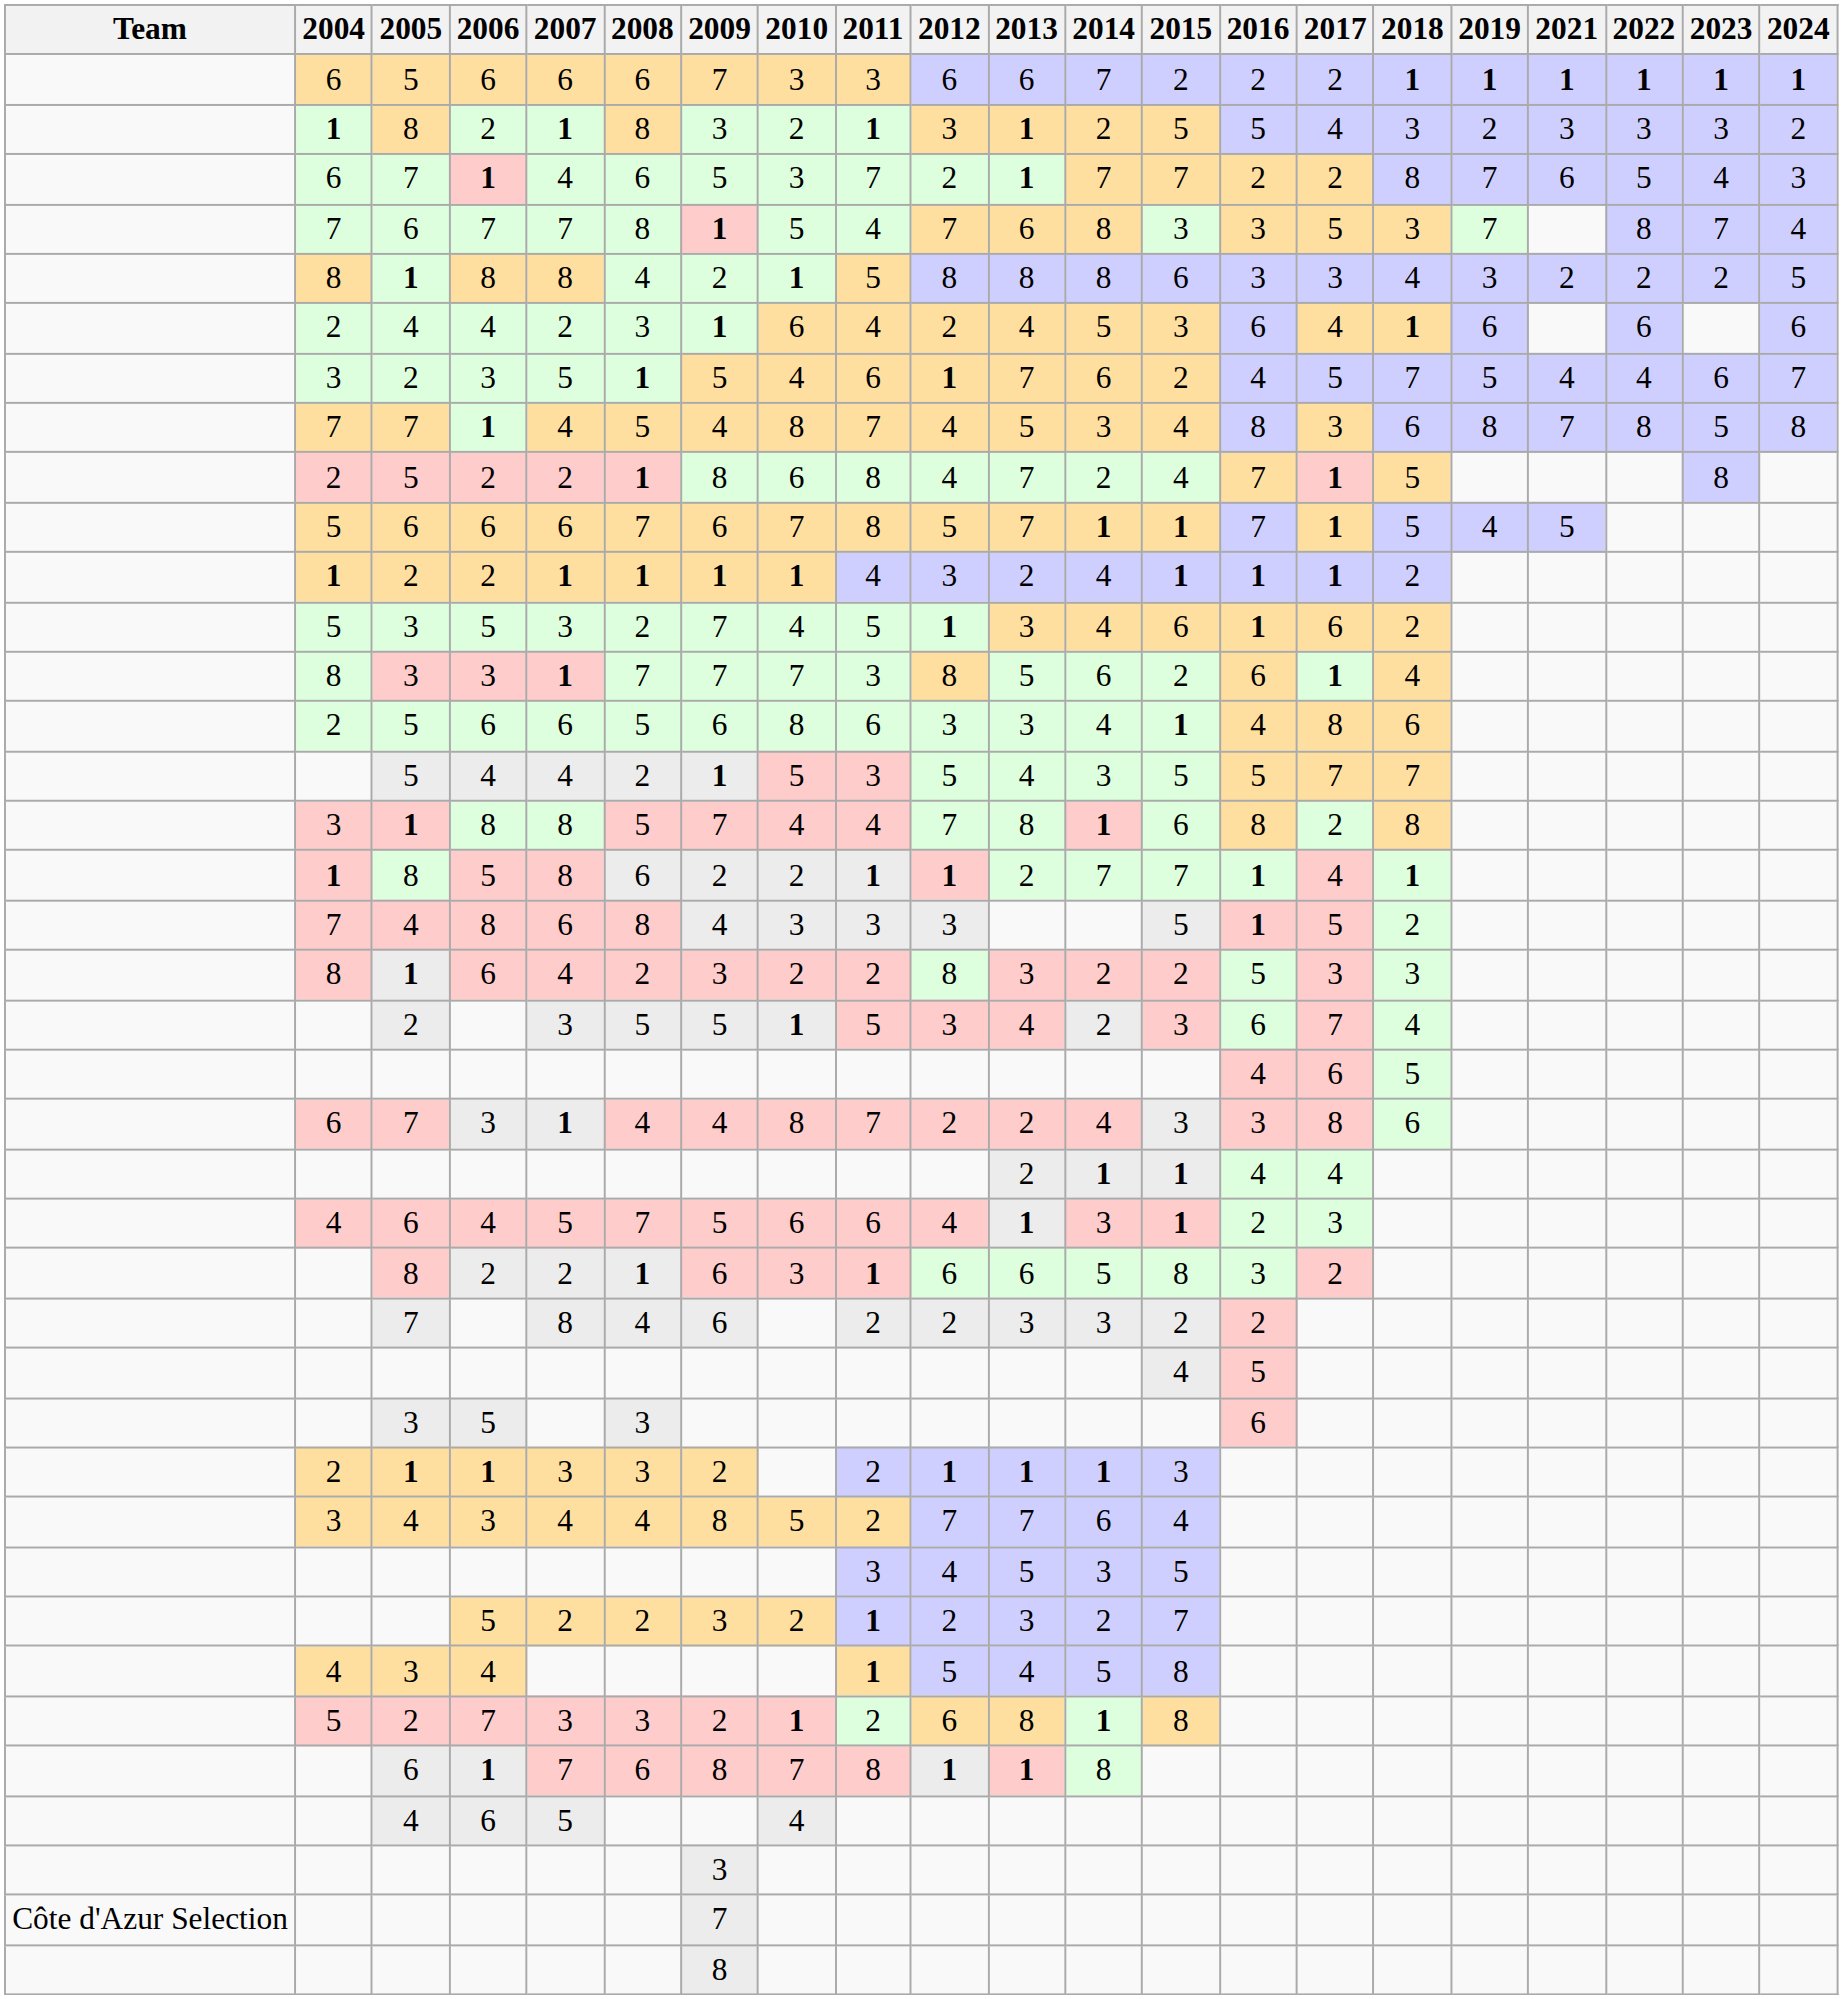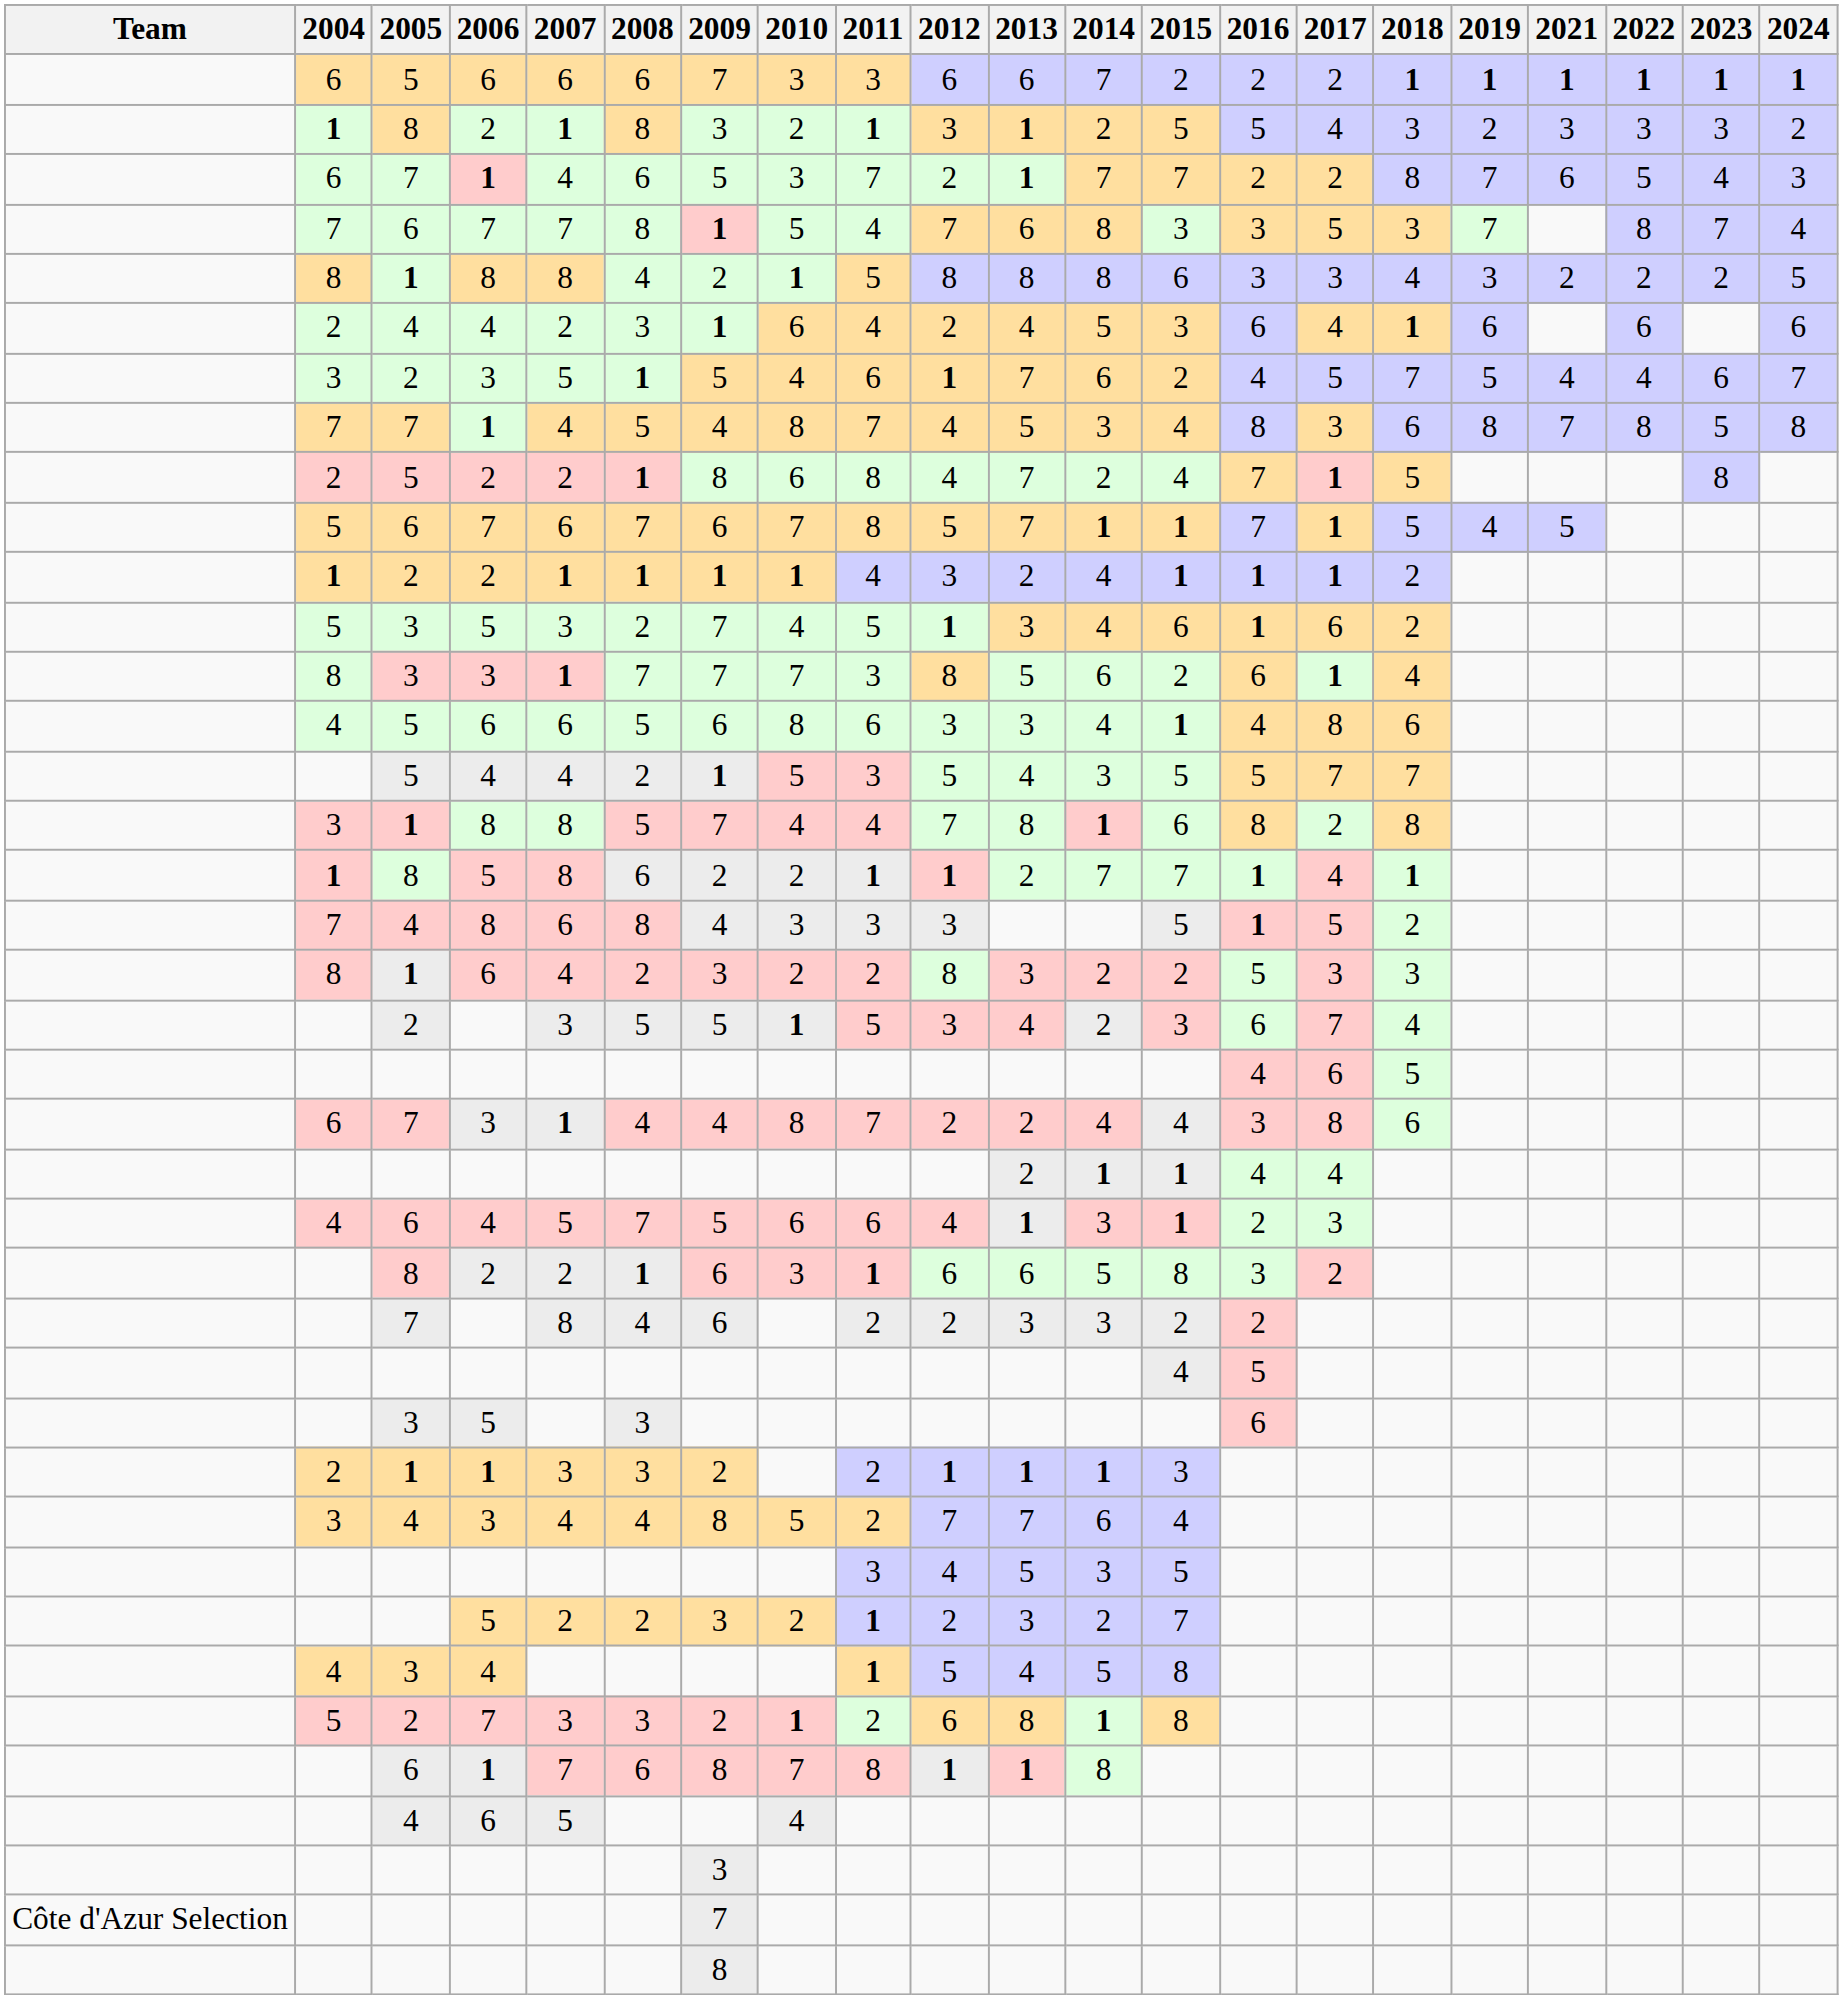(488, 526) 6 -> (488, 526) 7
(334, 725) 2 -> (334, 725) 4
(1181, 1123) 3 -> (1181, 1123) 4
